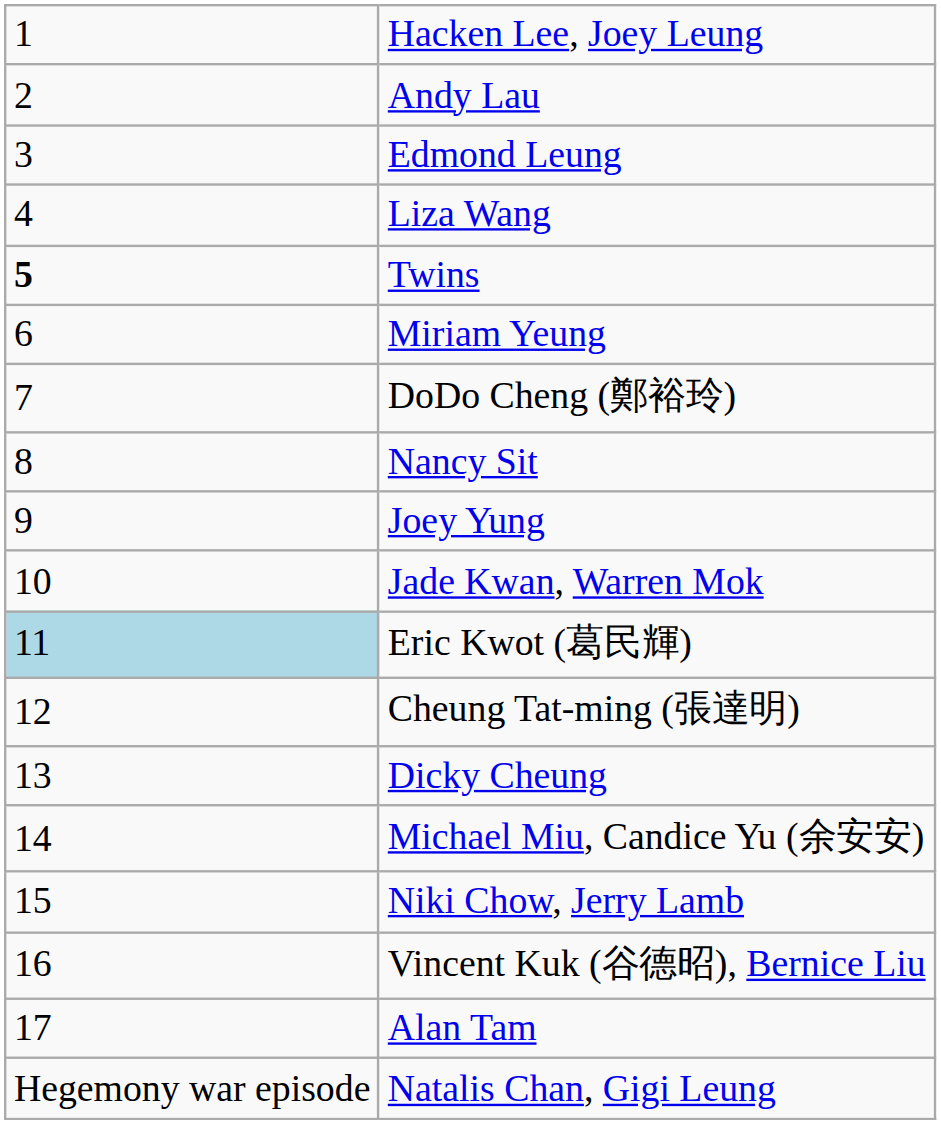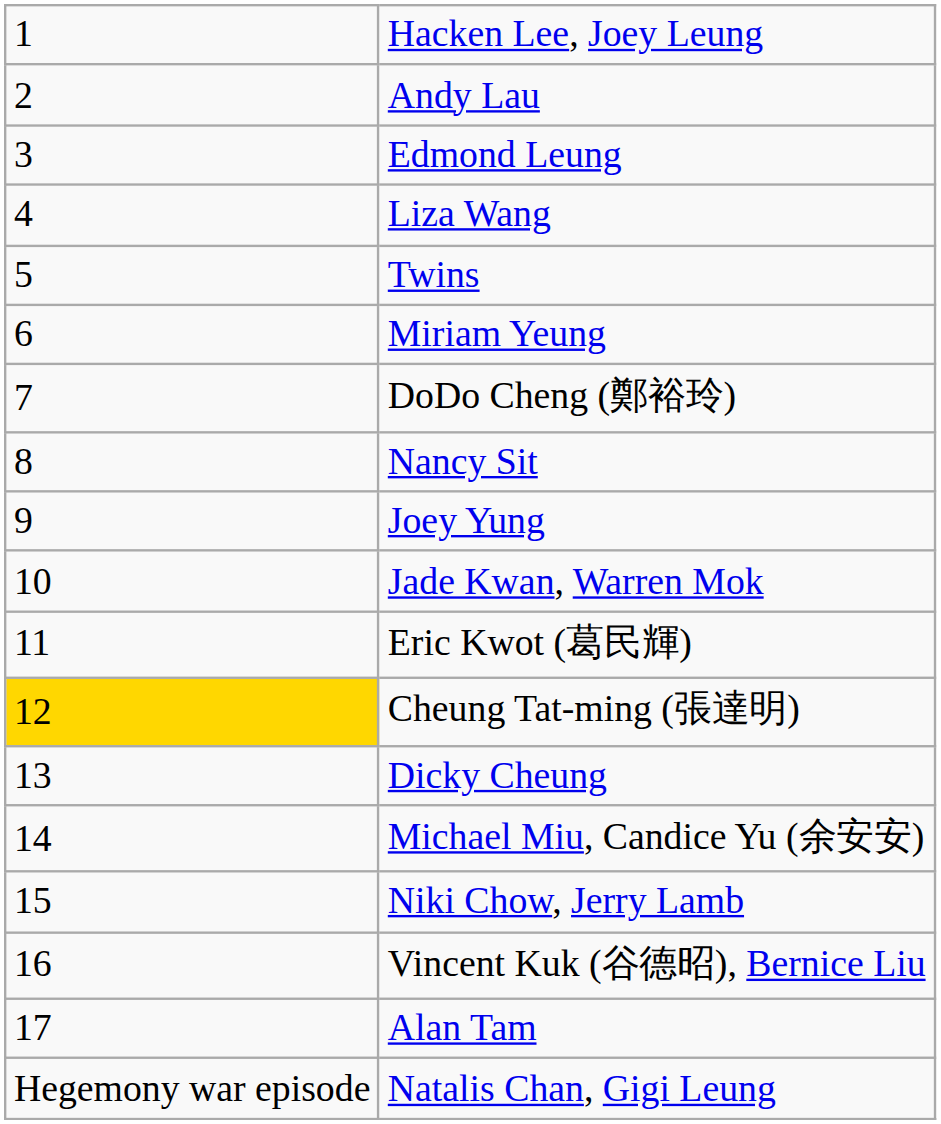(23, 273) bold -> (23, 273) normal
(32, 643) lightblue background -> (32, 643) no background
(33, 710) no background -> (33, 710) gold background
